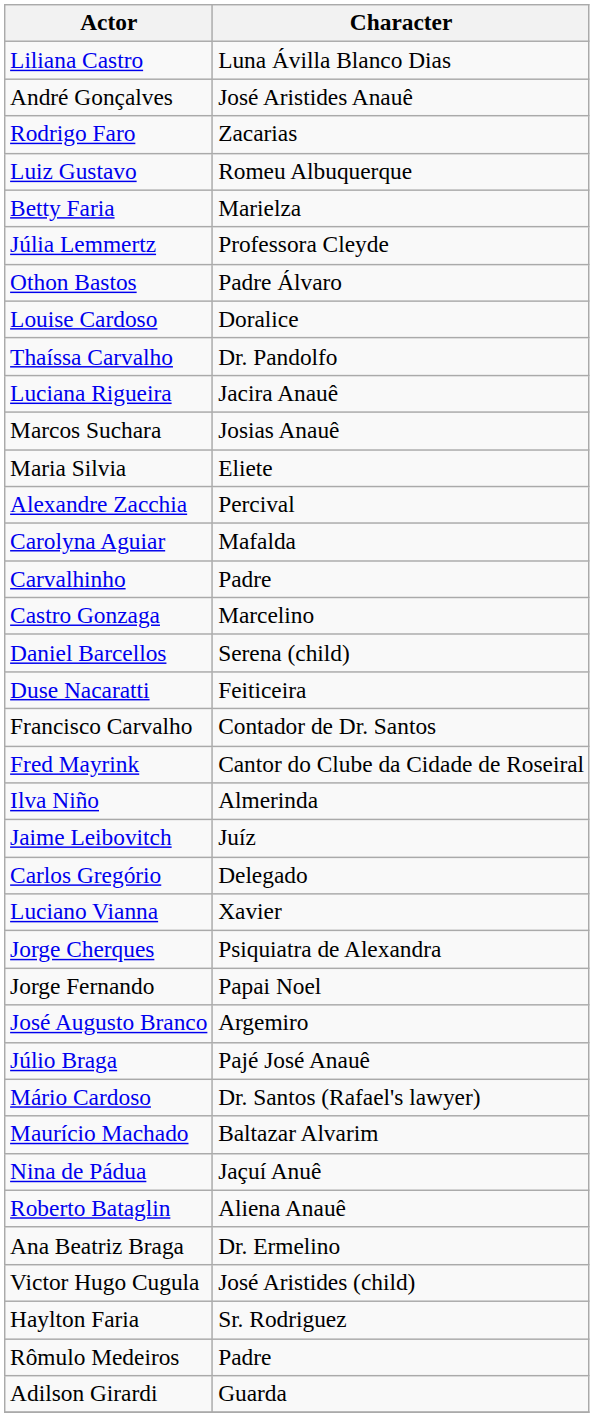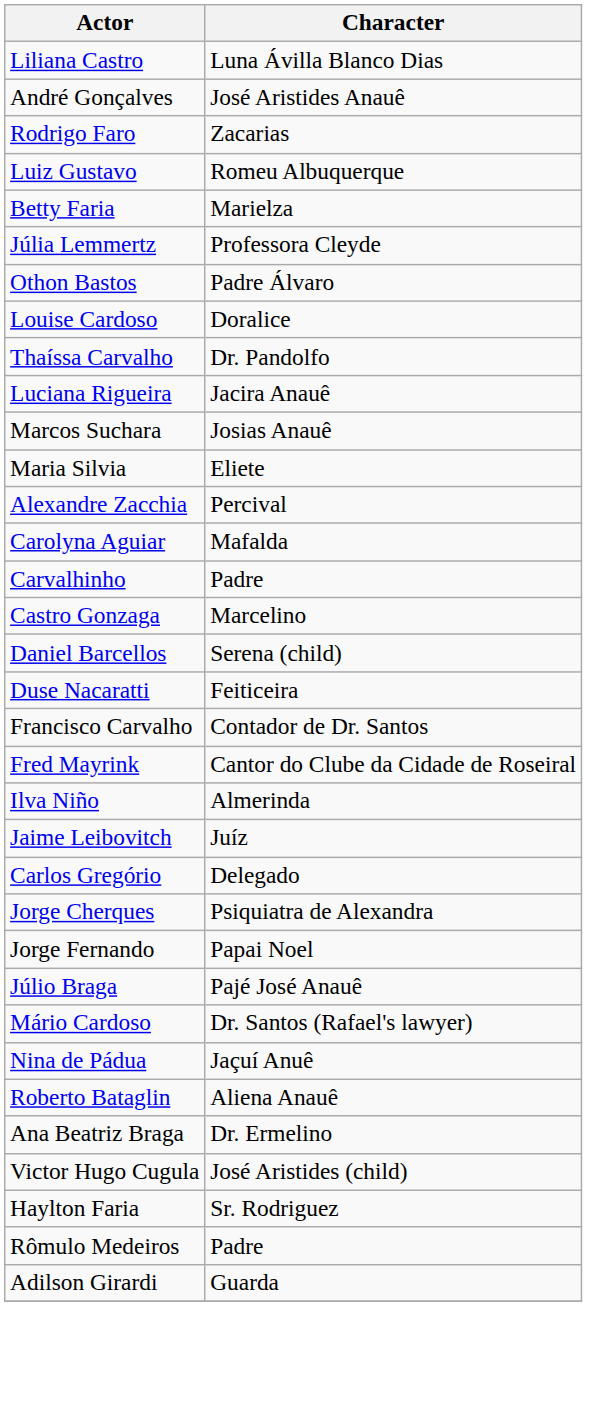- row: (84, 912)
- row: (109, 1023)
- row: (99, 1134)
